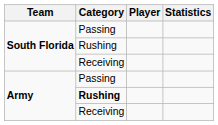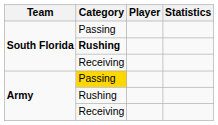(98, 46) normal -> (99, 46) bold
(97, 79) no background -> (97, 79) gold background
(99, 95) bold -> (98, 95) normal
